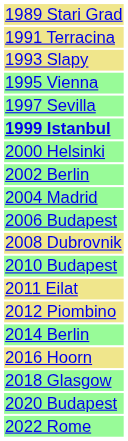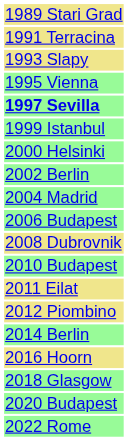(50, 105) normal -> (52, 105) bold
(58, 128) bold -> (55, 128) normal
